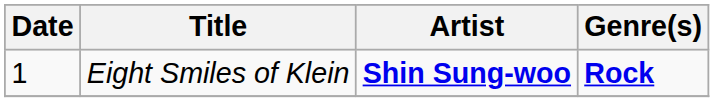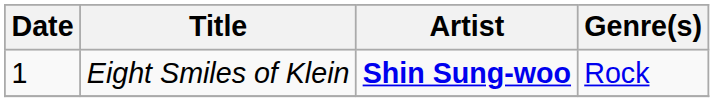(619, 72) bold -> (617, 72) normal
